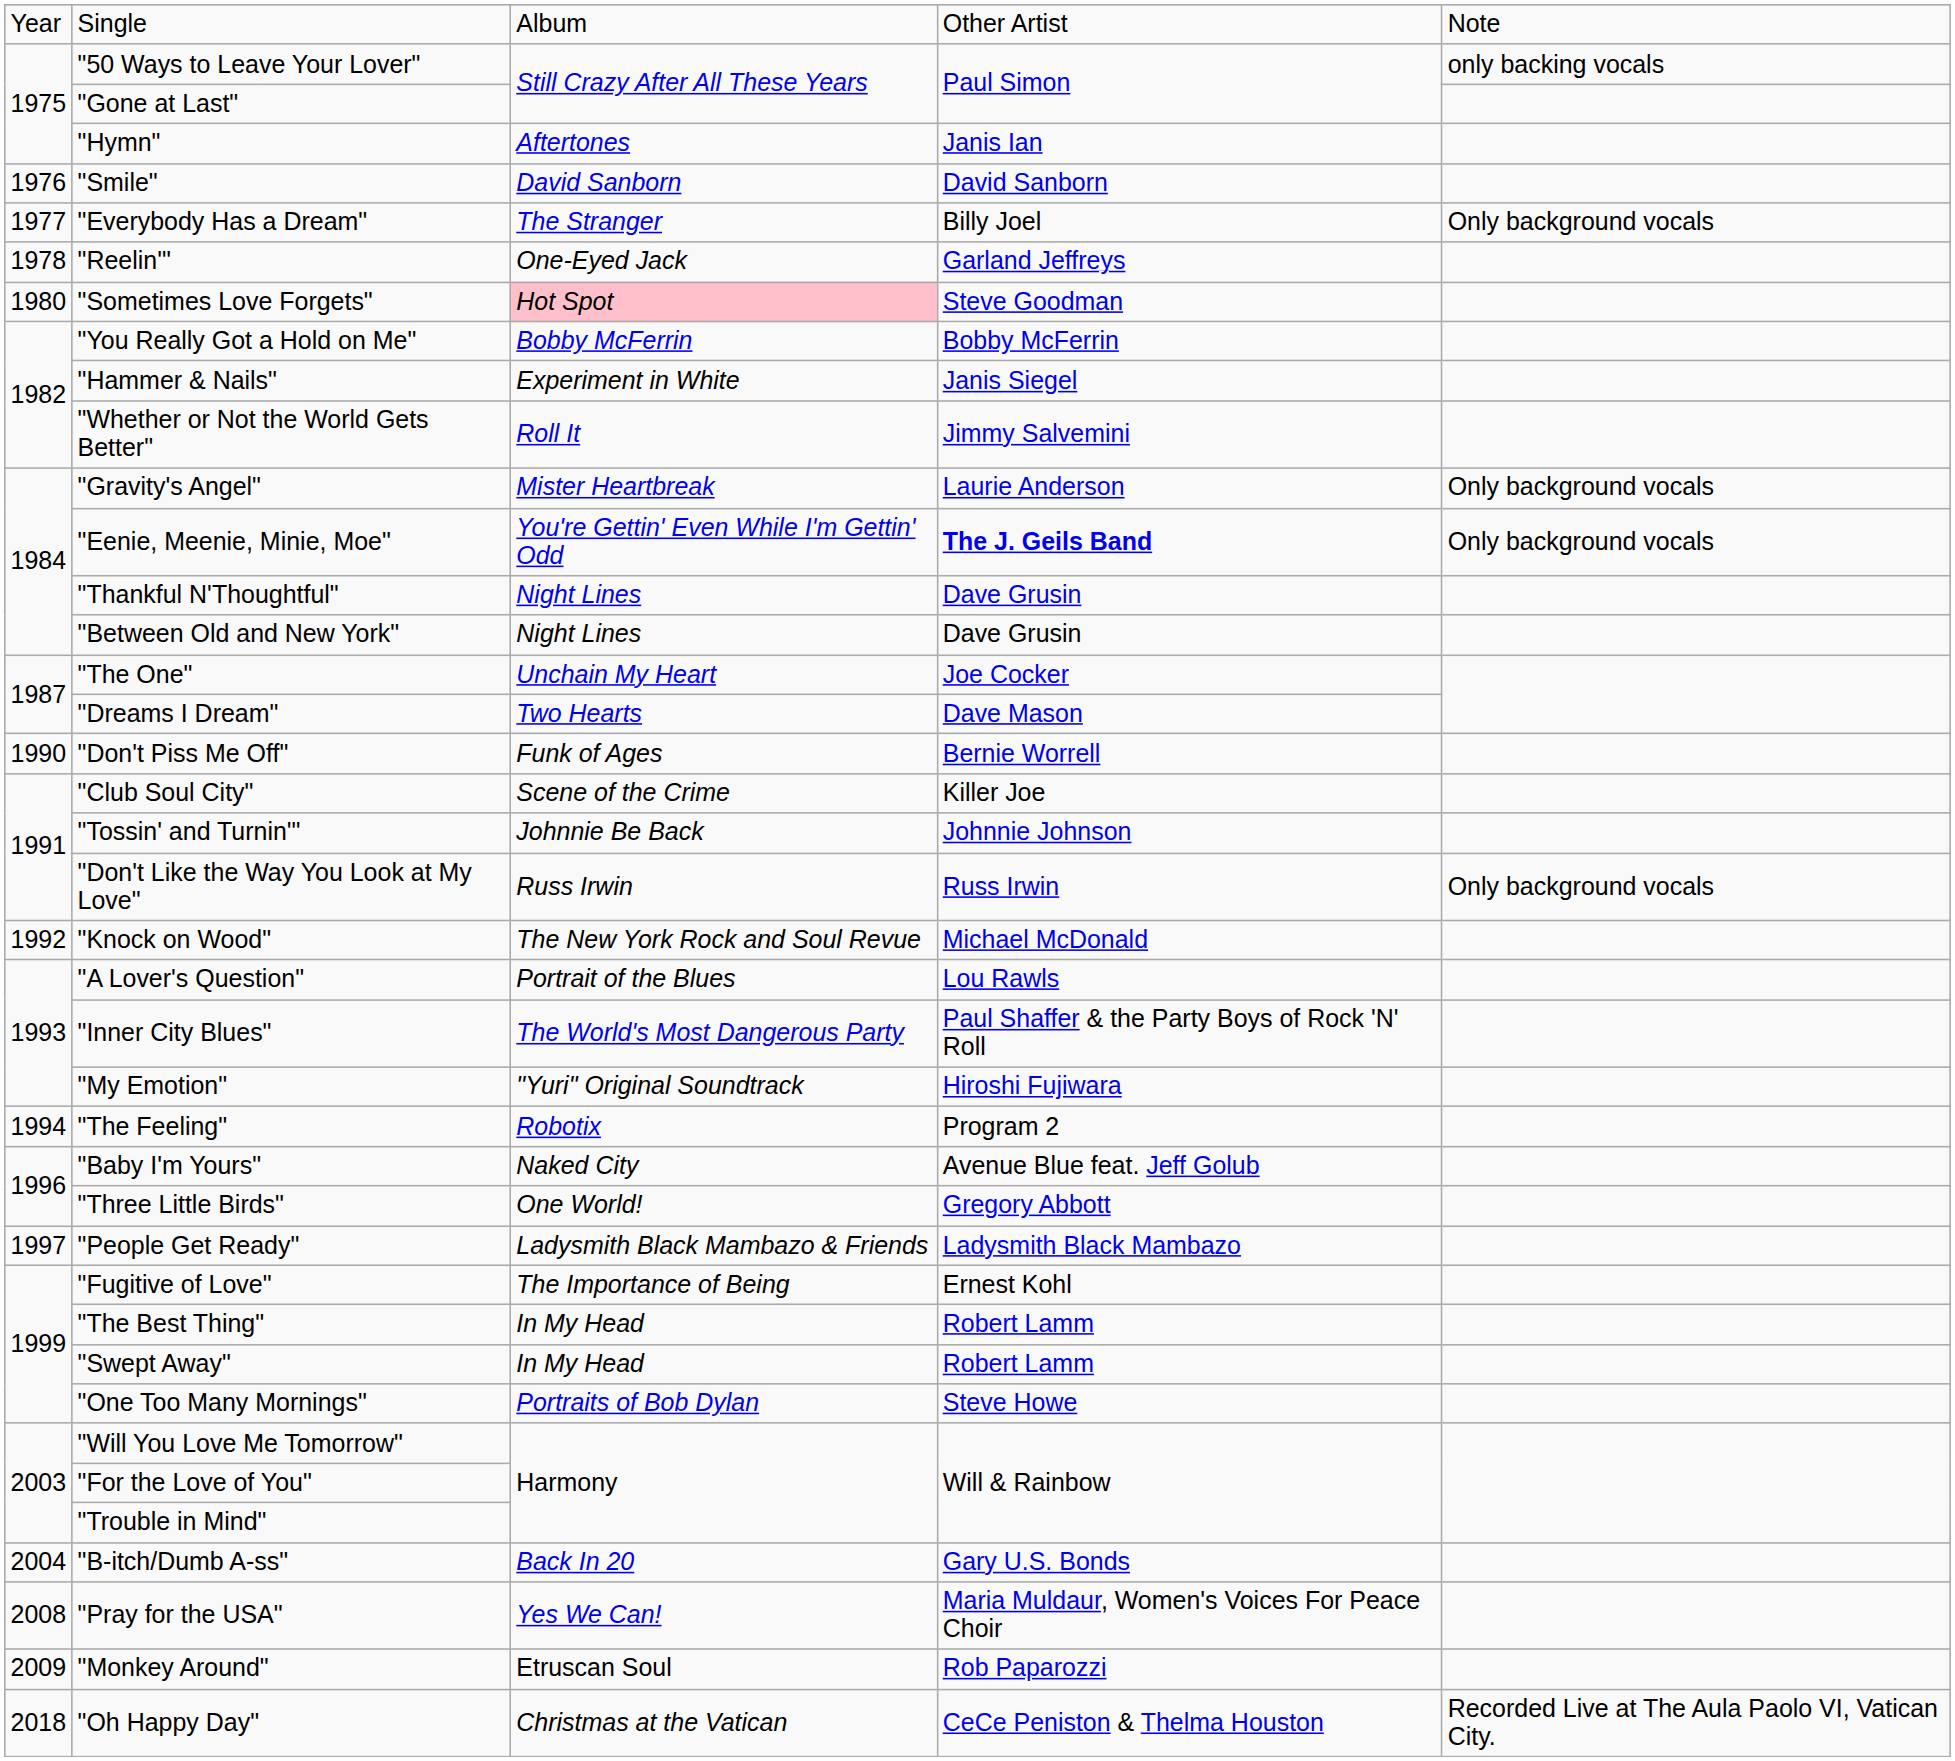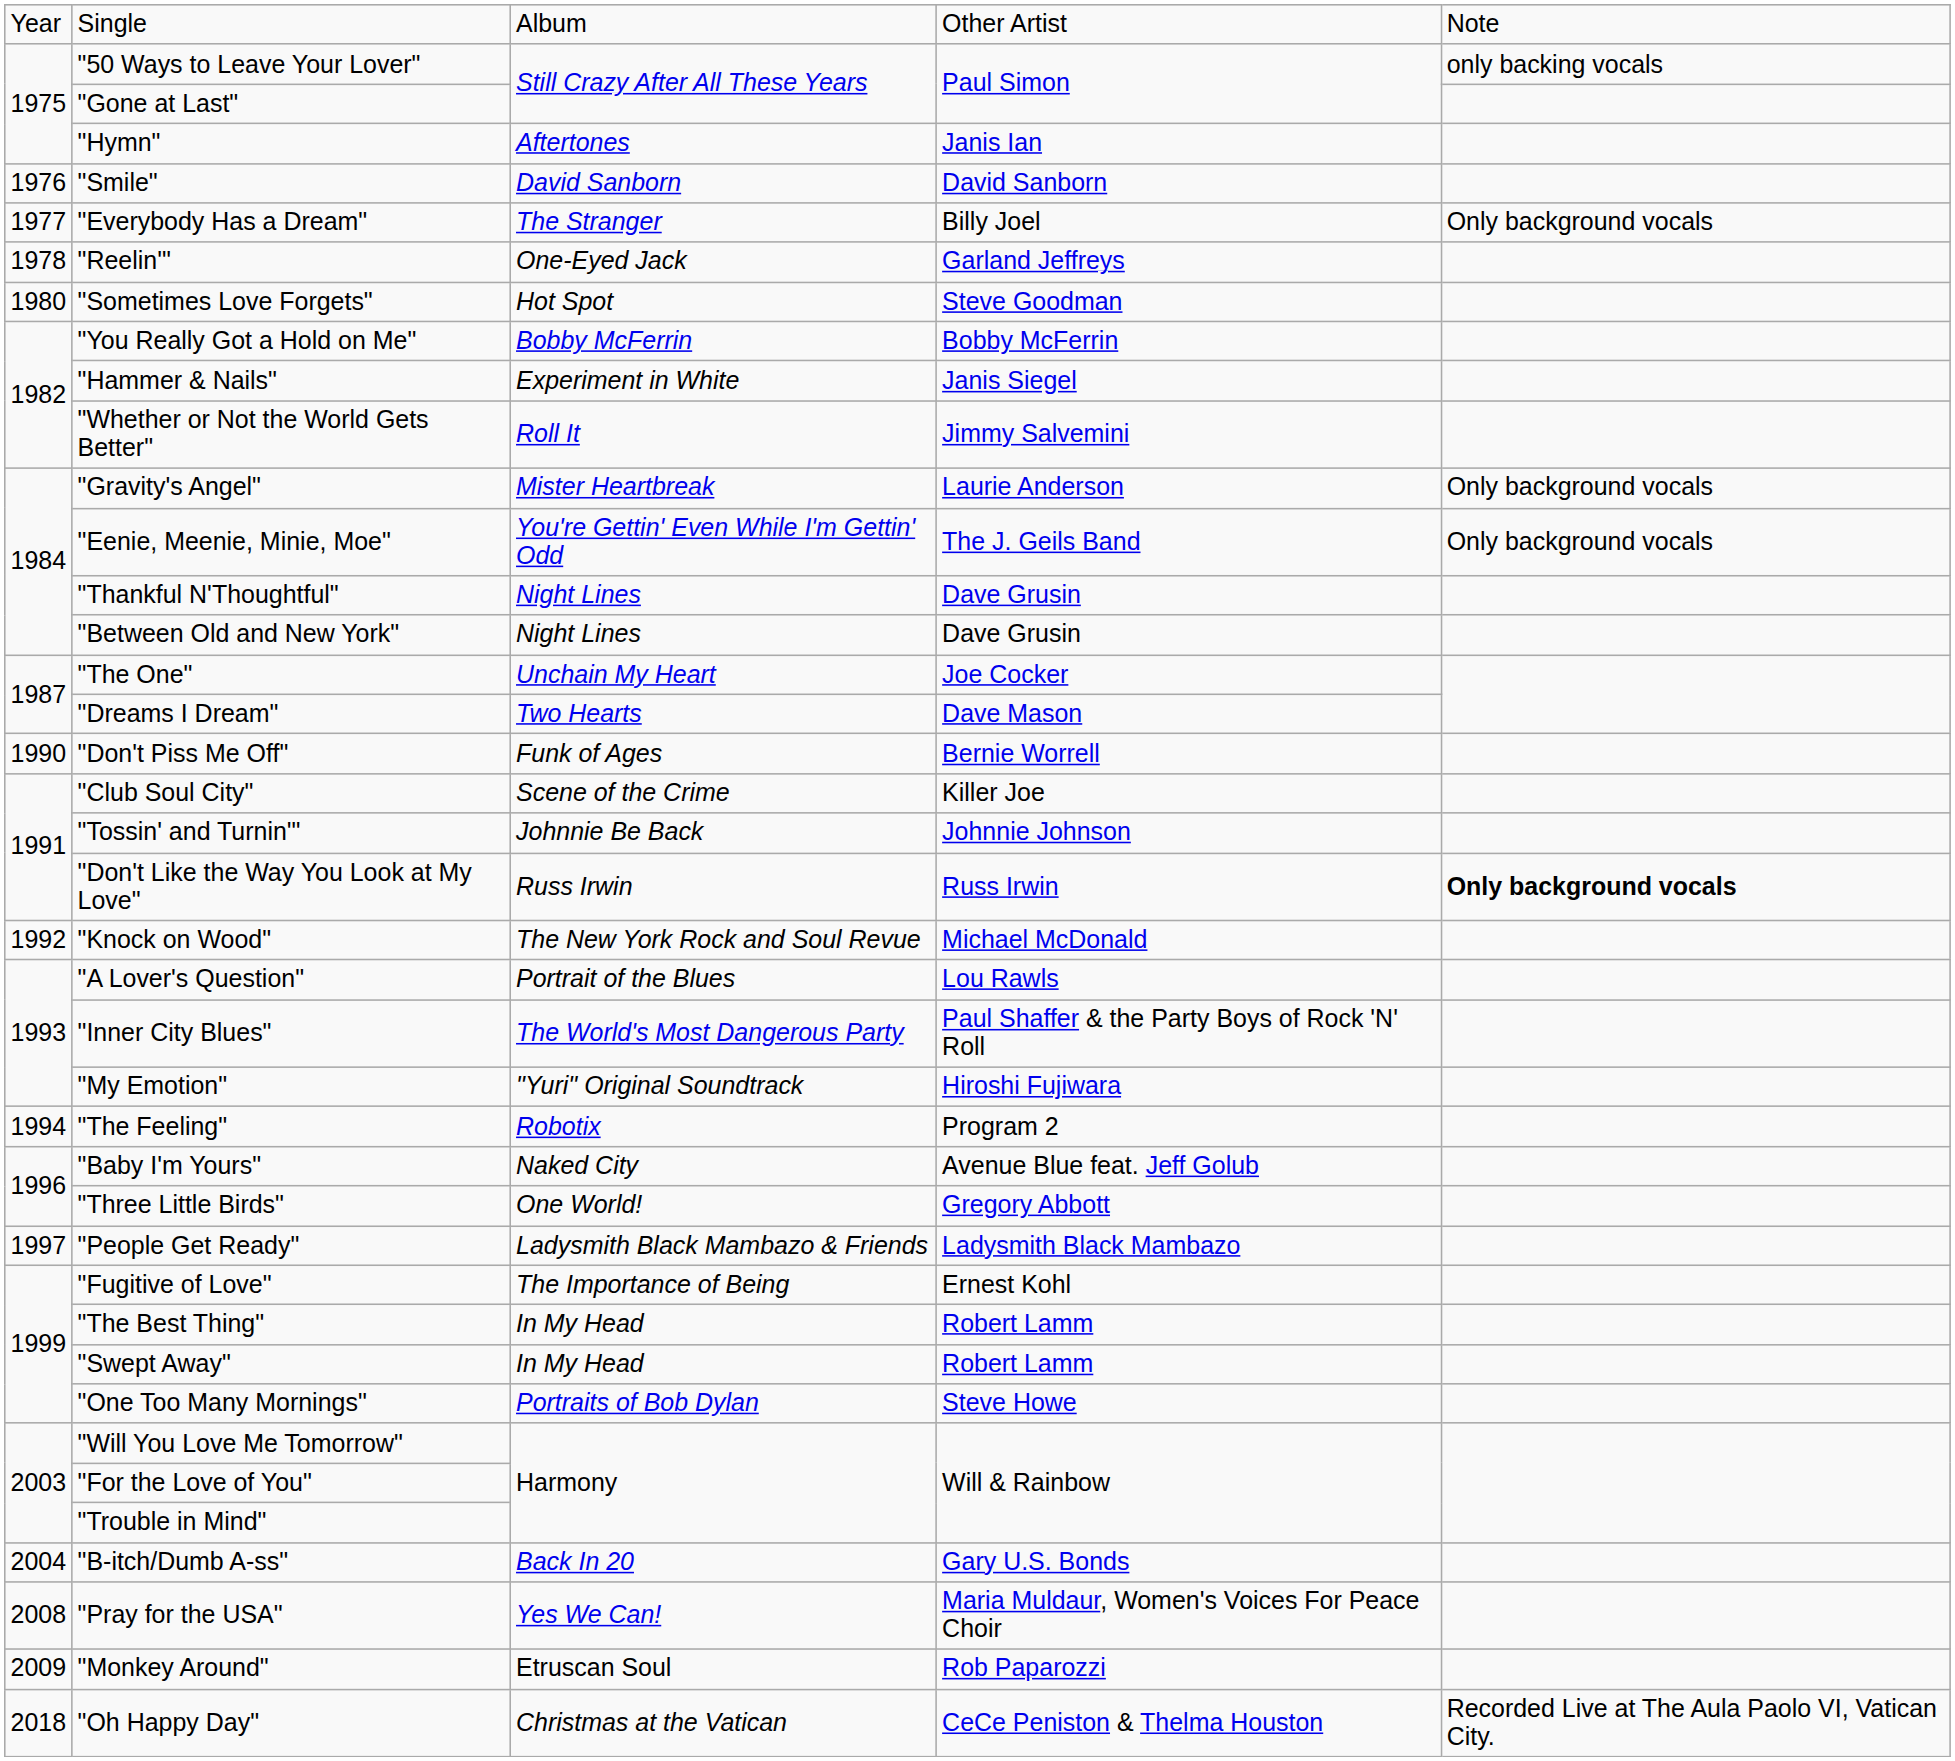(565, 301) pink background -> (565, 301) no background
(1047, 541) bold -> (1041, 541) normal
(1581, 886) normal -> (1592, 886) bold
